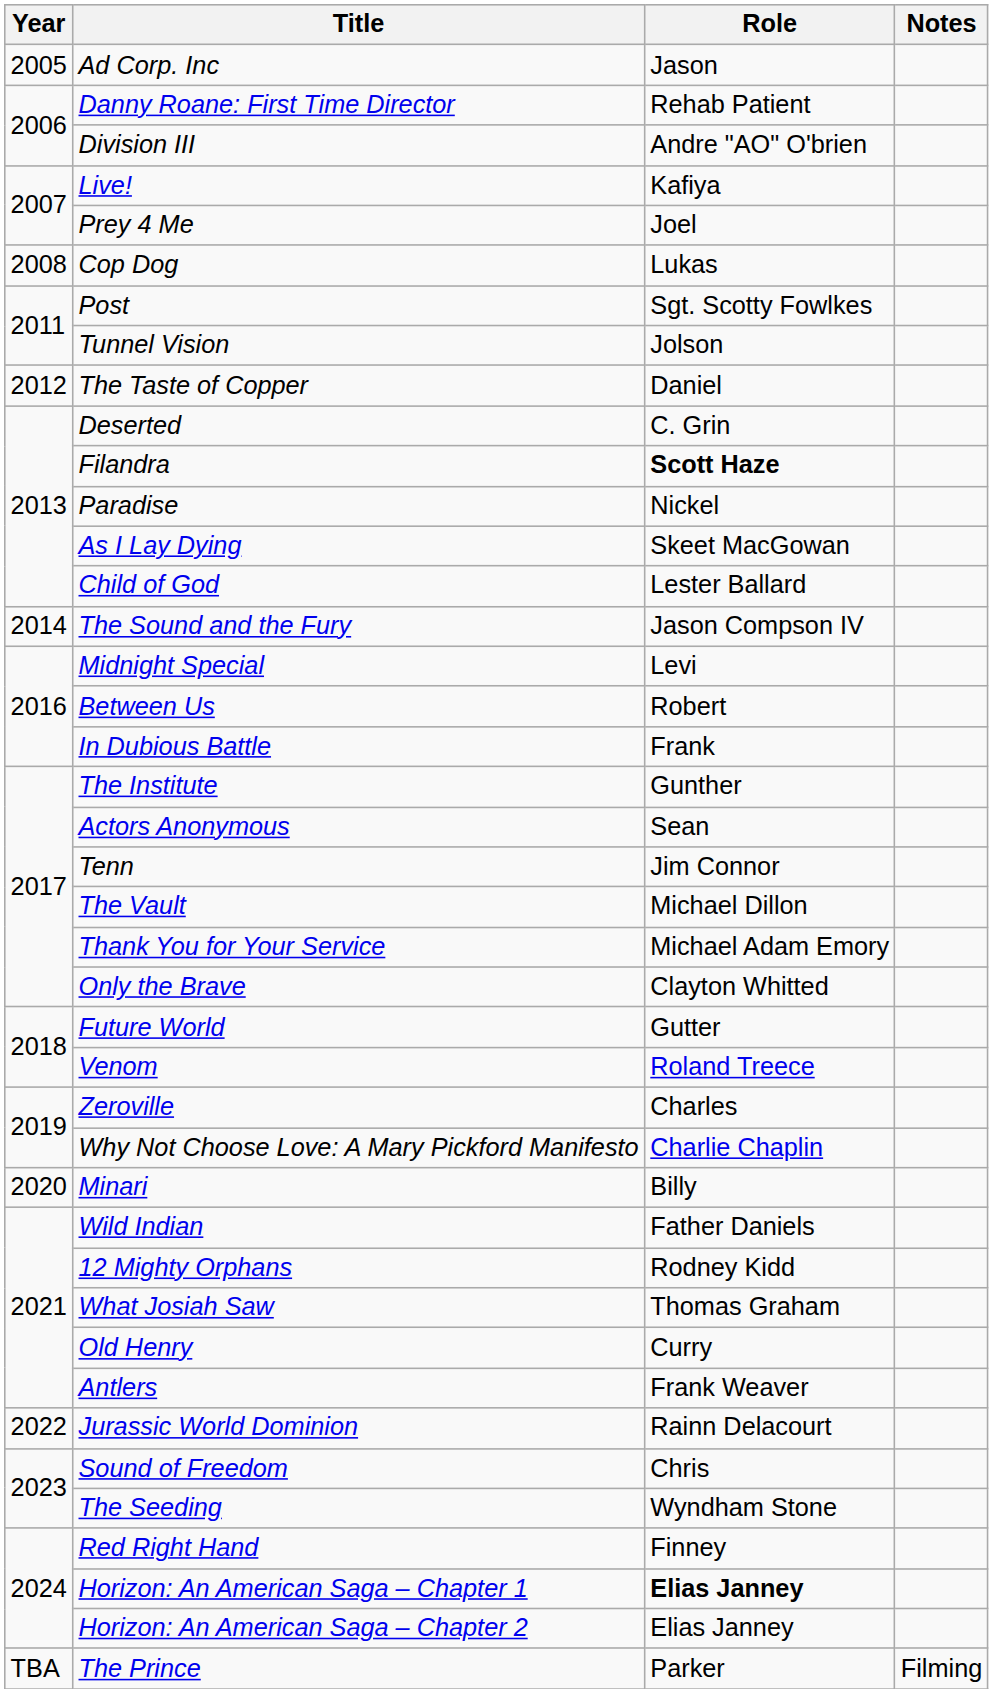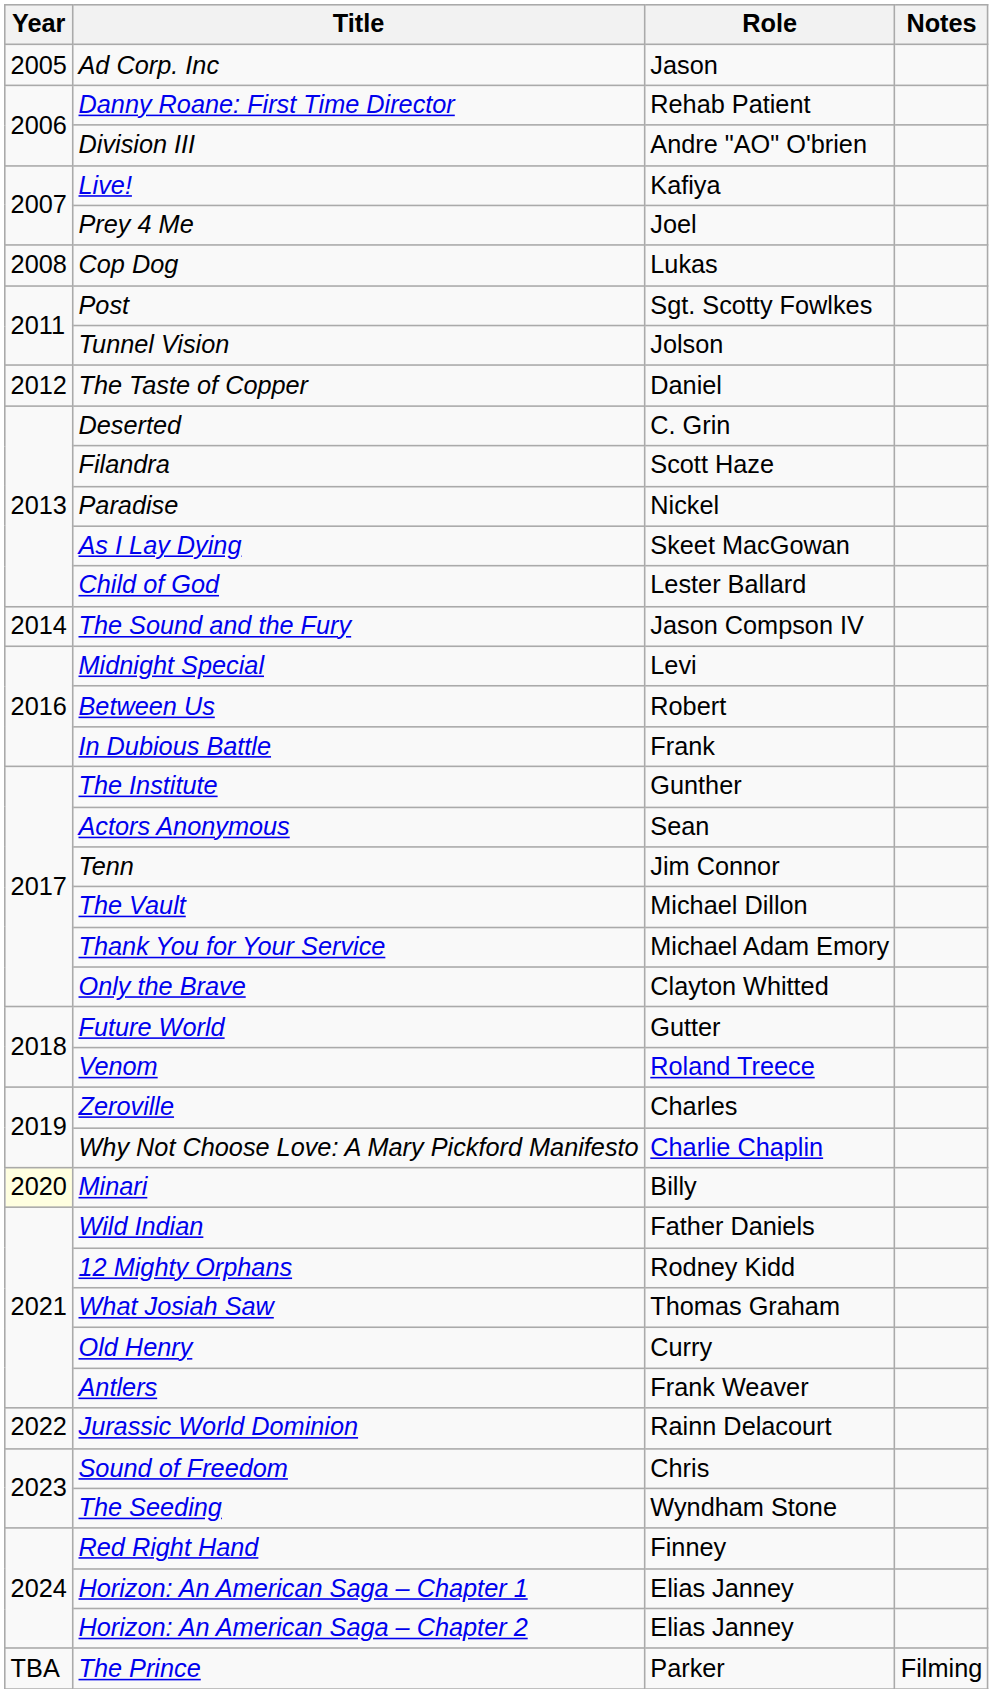(715, 465) bold -> (712, 465) normal
(39, 1187) no background -> (39, 1187) lightyellow background
(727, 1588) bold -> (722, 1588) normal
